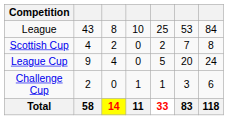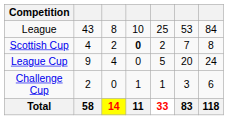(138, 45) normal -> (138, 45) bold
